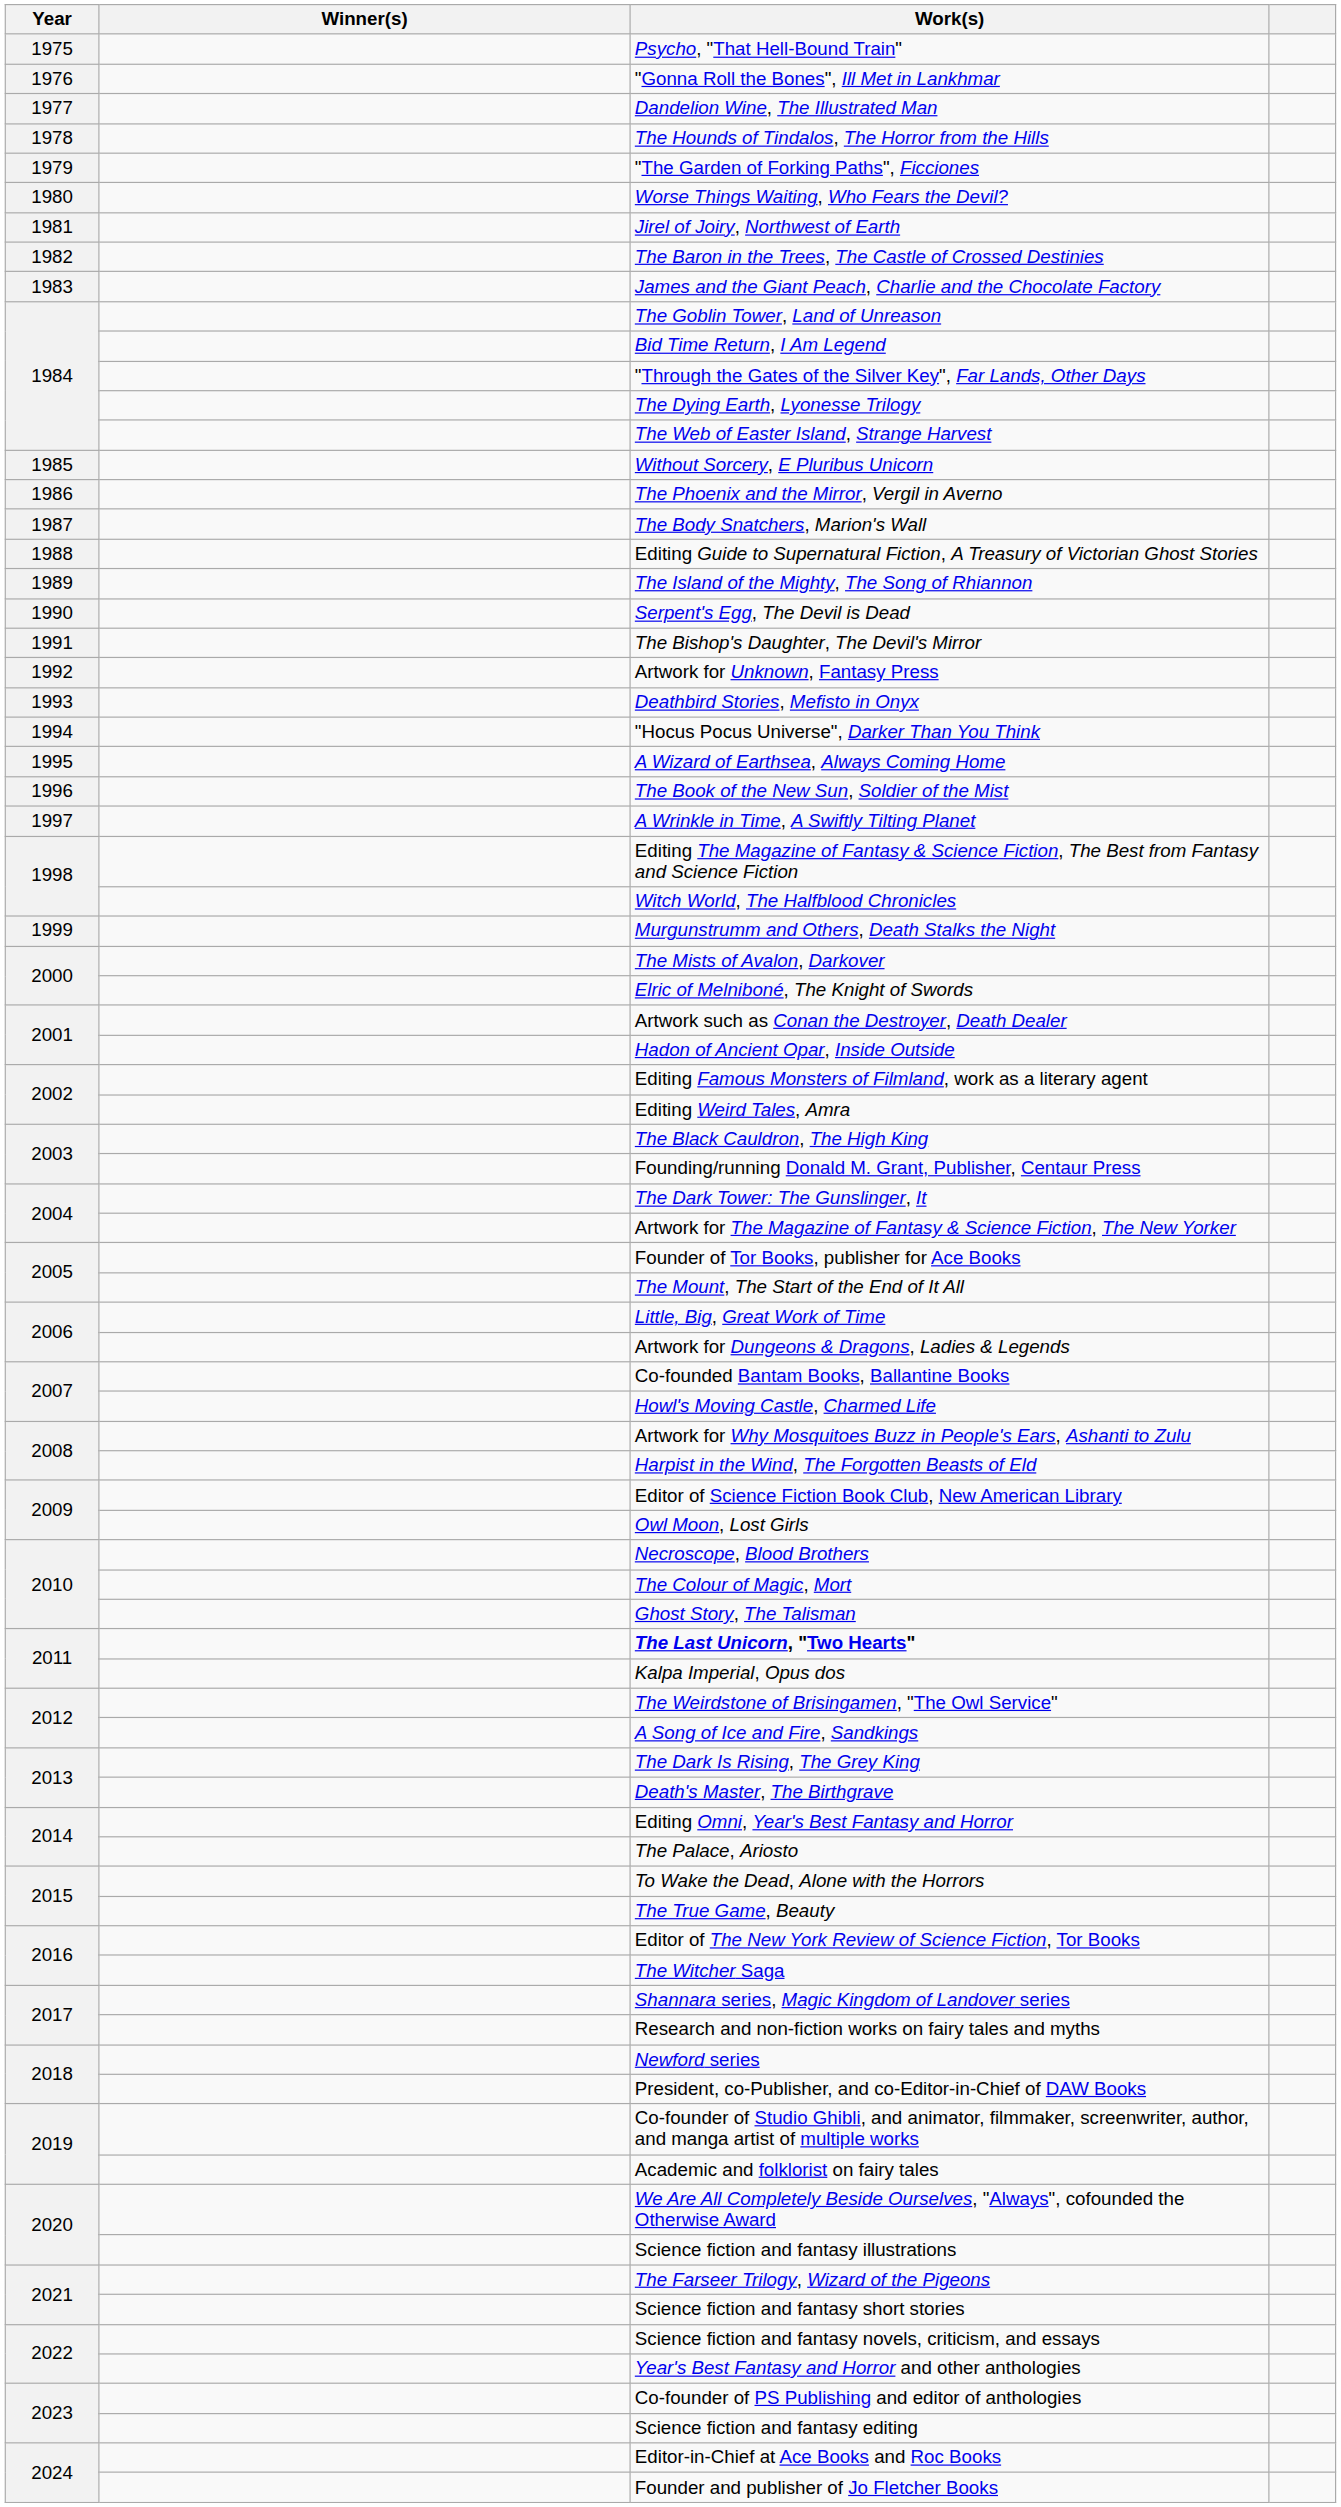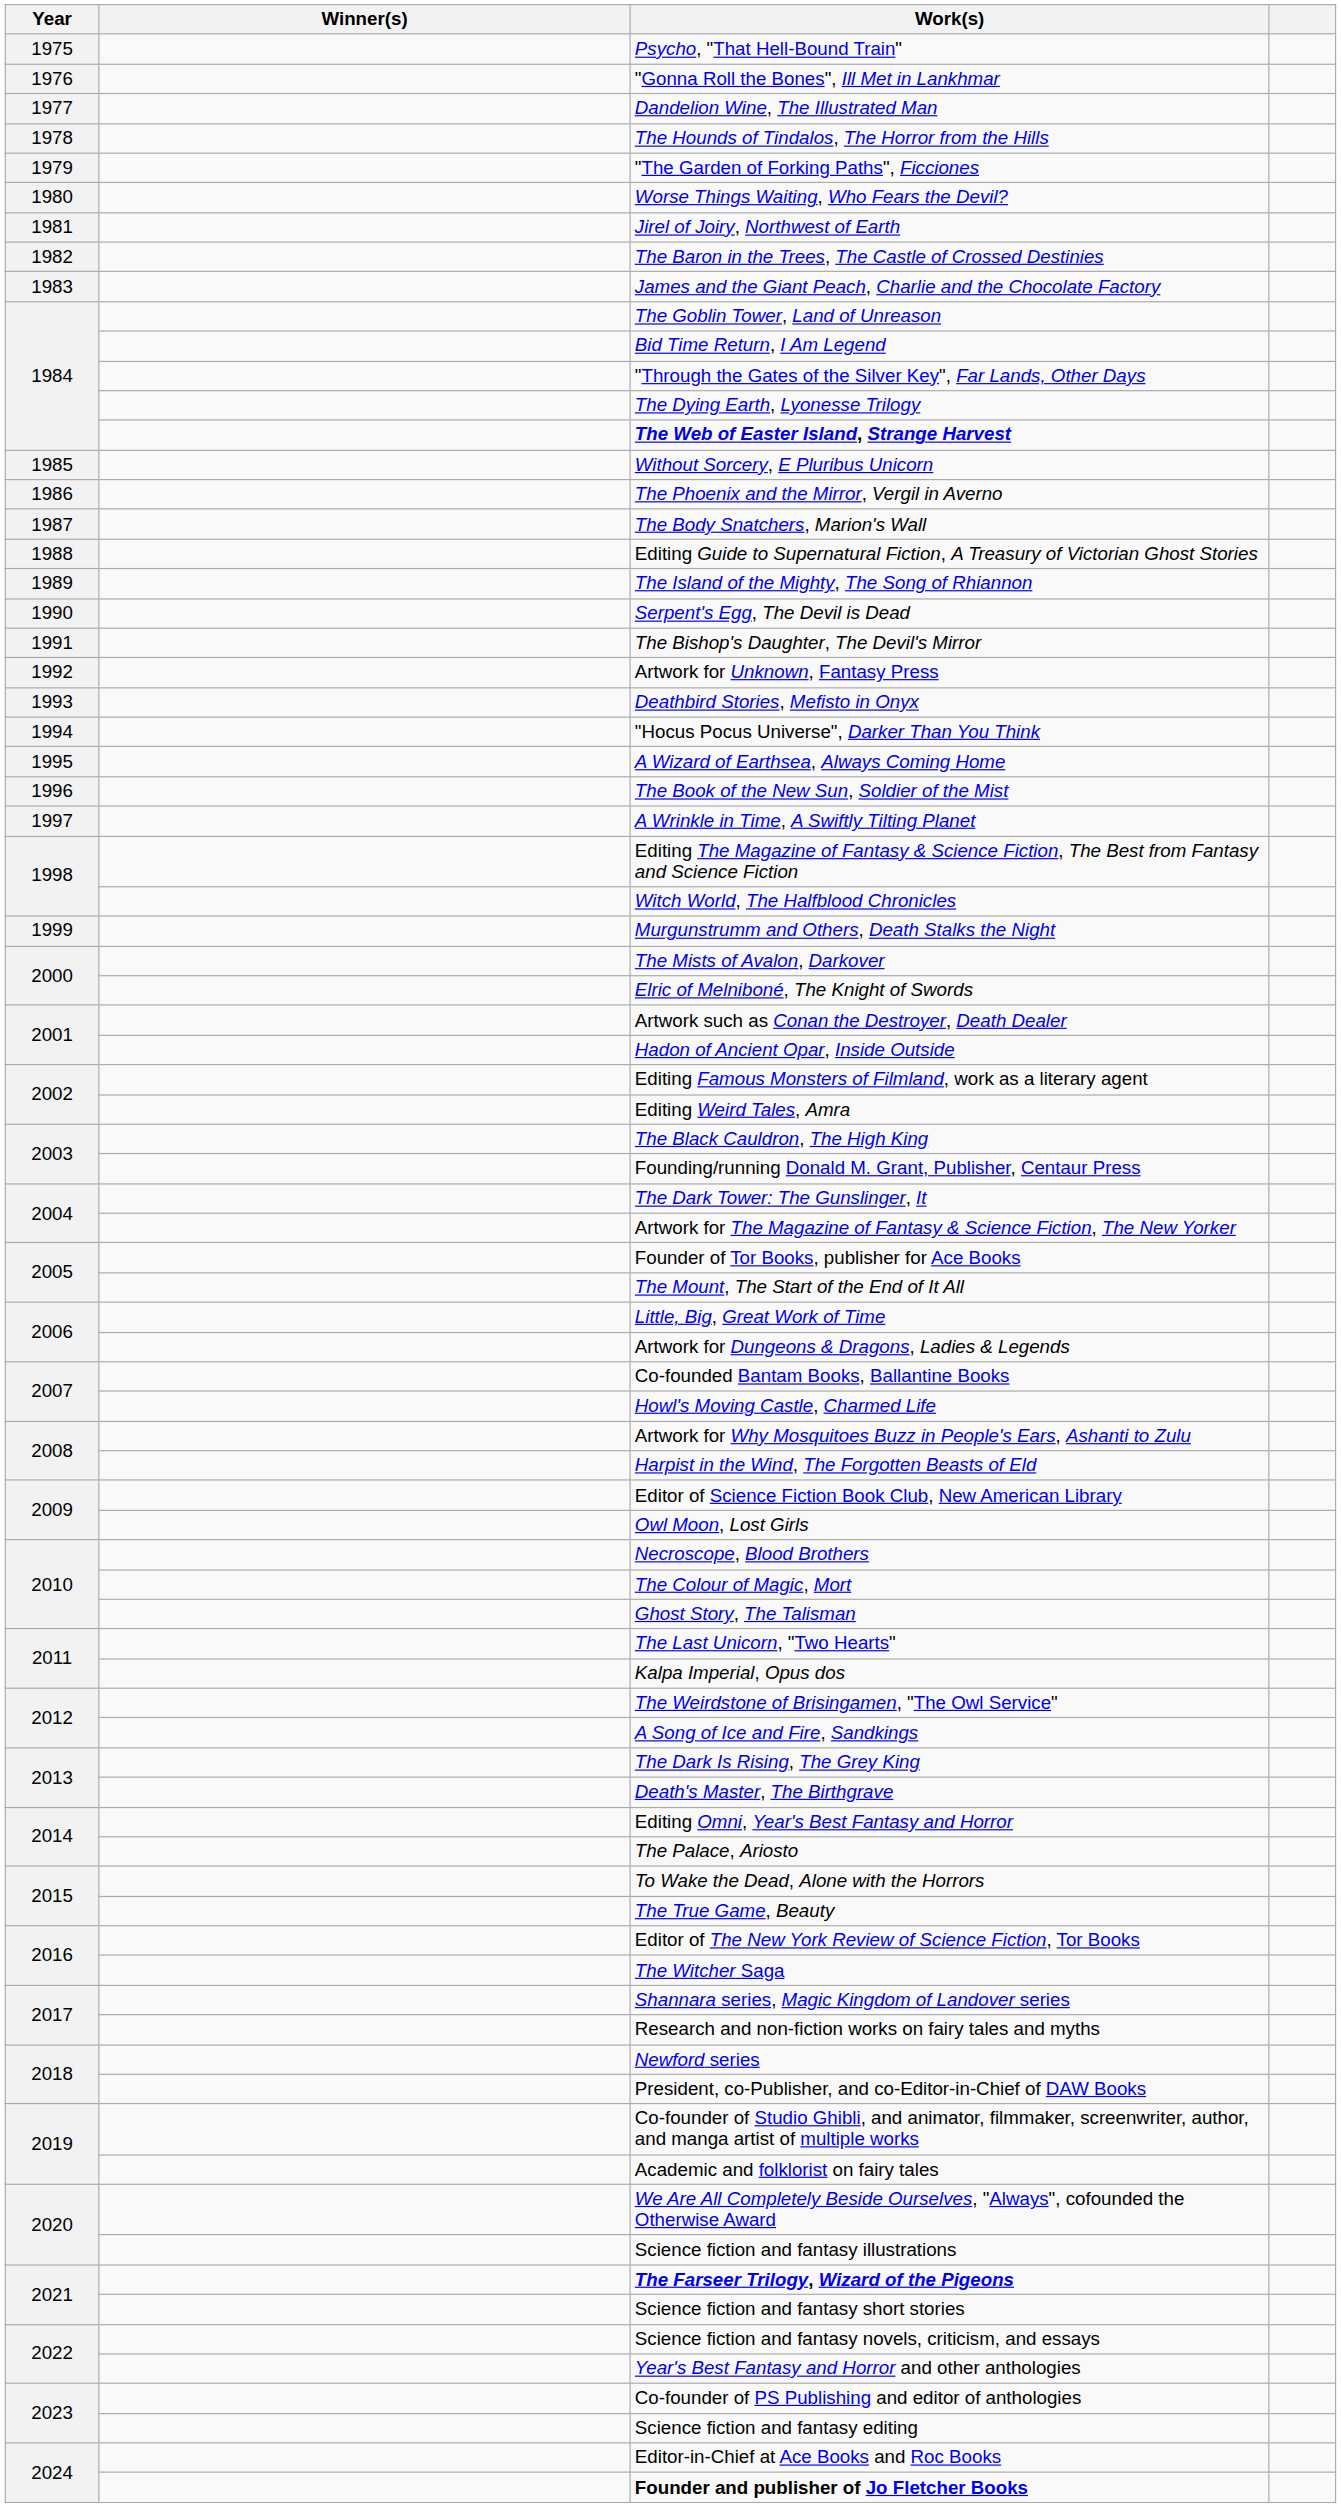(813, 434) normal -> (823, 434) bold
(775, 1643) bold -> (765, 1643) normal
(812, 2279) normal -> (824, 2279) bold
(816, 2487) normal -> (831, 2487) bold
